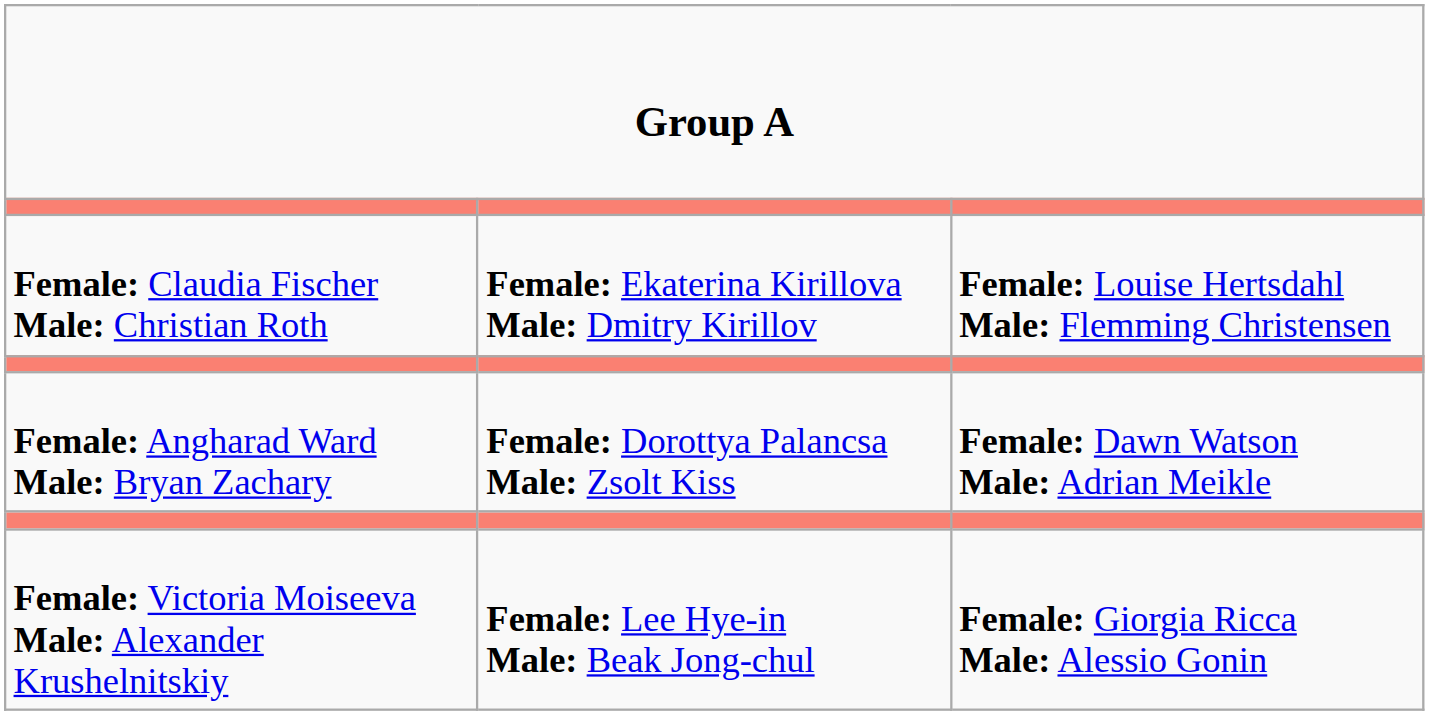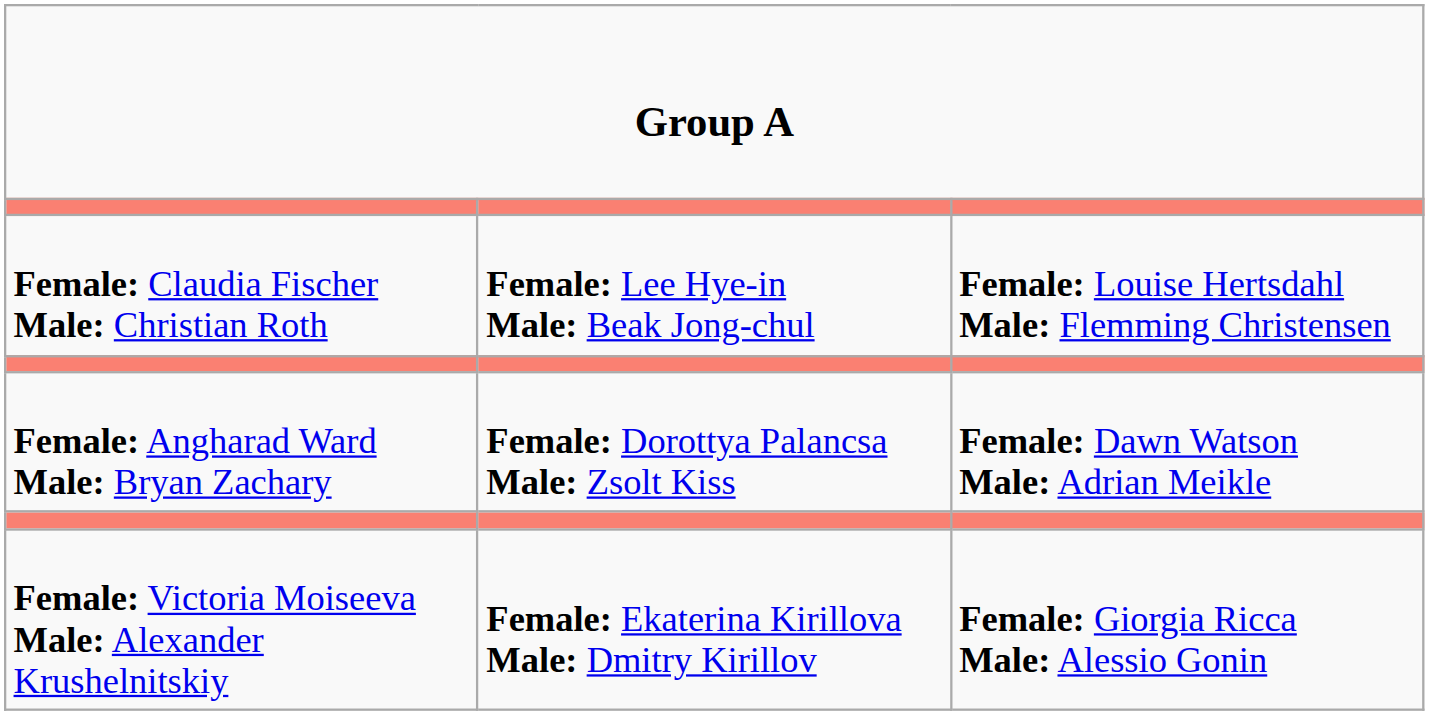(694, 305) Female: Ekaterina Kirillova Male: Dmitry Kirillov -> (650, 305) Female: Lee Hye-in Male: Beak Jong-chul
(650, 639) Female: Lee Hye-in Male: Beak Jong-chul -> (694, 639) Female: Ekaterina Kirillova Male: Dmitry Kirillov
